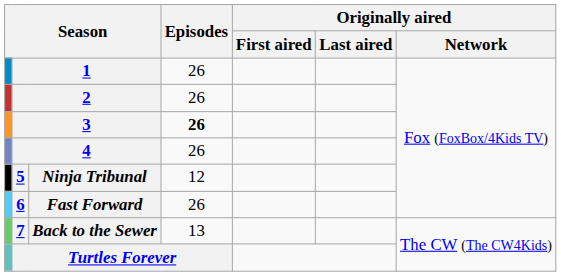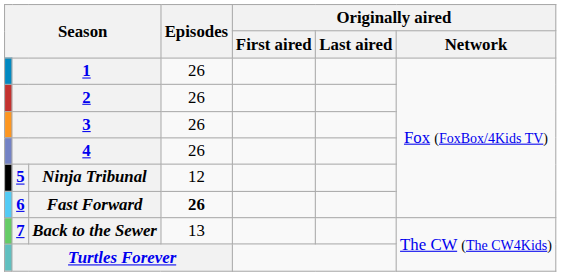(196, 124) bold -> (196, 124) normal
(196, 204) normal -> (196, 204) bold
